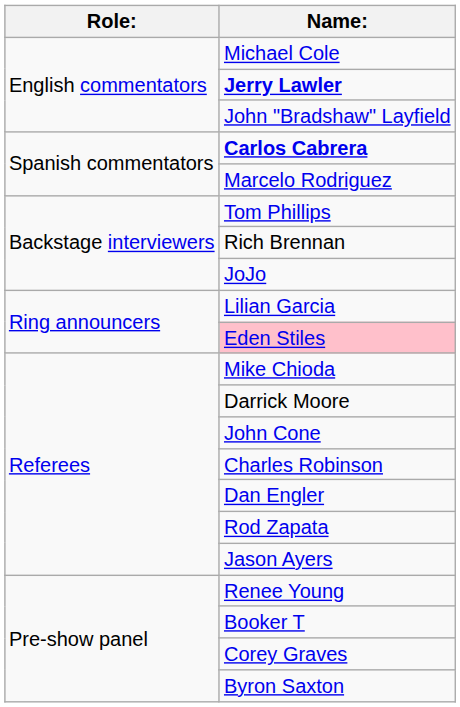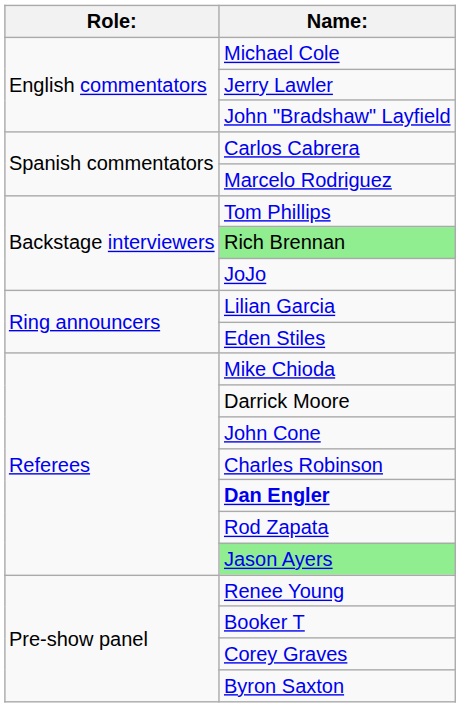(283, 85) bold -> (278, 85) normal
(296, 148) bold -> (292, 148) normal
(285, 243) no background -> (285, 243) lightgreen background
(275, 338) pink background -> (275, 338) no background
(274, 496) normal -> (277, 496) bold
(278, 559) no background -> (278, 559) lightgreen background
